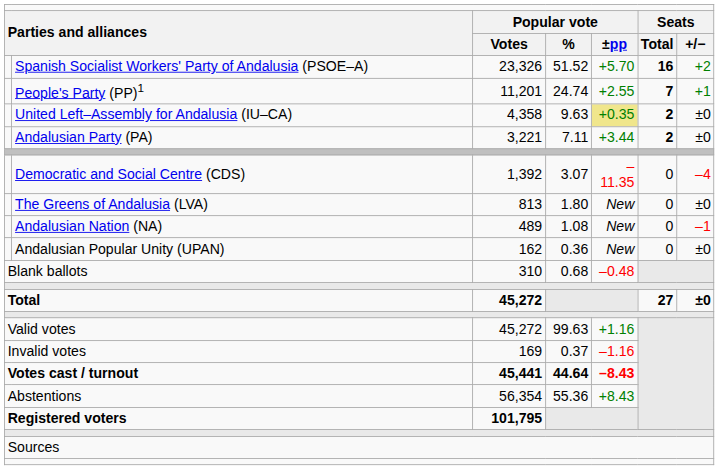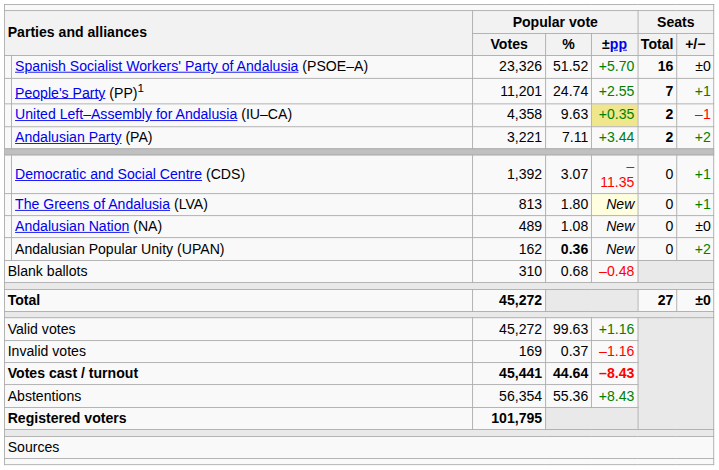(703, 66) +2 -> (703, 66) ±0
(703, 115) ±0 -> (703, 115) –1
(703, 137) ±0 -> (703, 137) +2
(703, 174) –4 -> (703, 174) +1
(620, 204) no background -> (620, 204) lightyellow background
(703, 204) ±0 -> (703, 204) +1
(703, 226) –1 -> (703, 226) ±0
(575, 249) normal -> (575, 249) bold
(703, 249) ±0 -> (703, 249) +2
